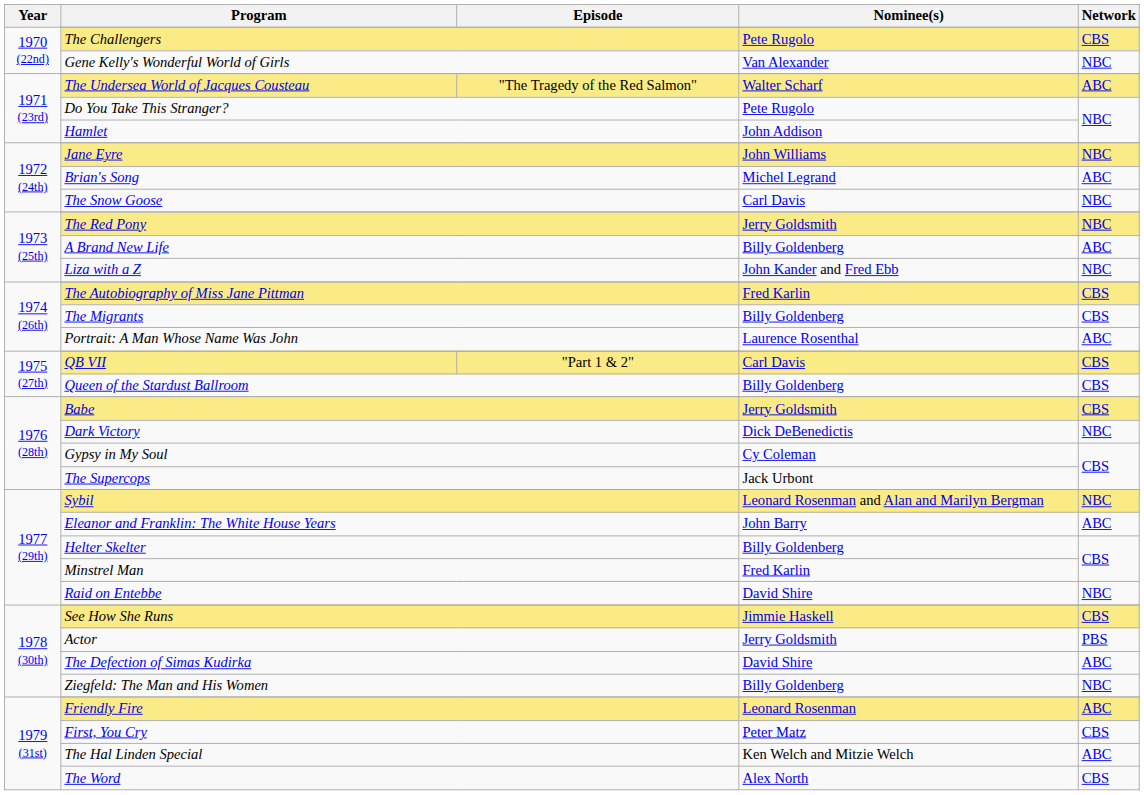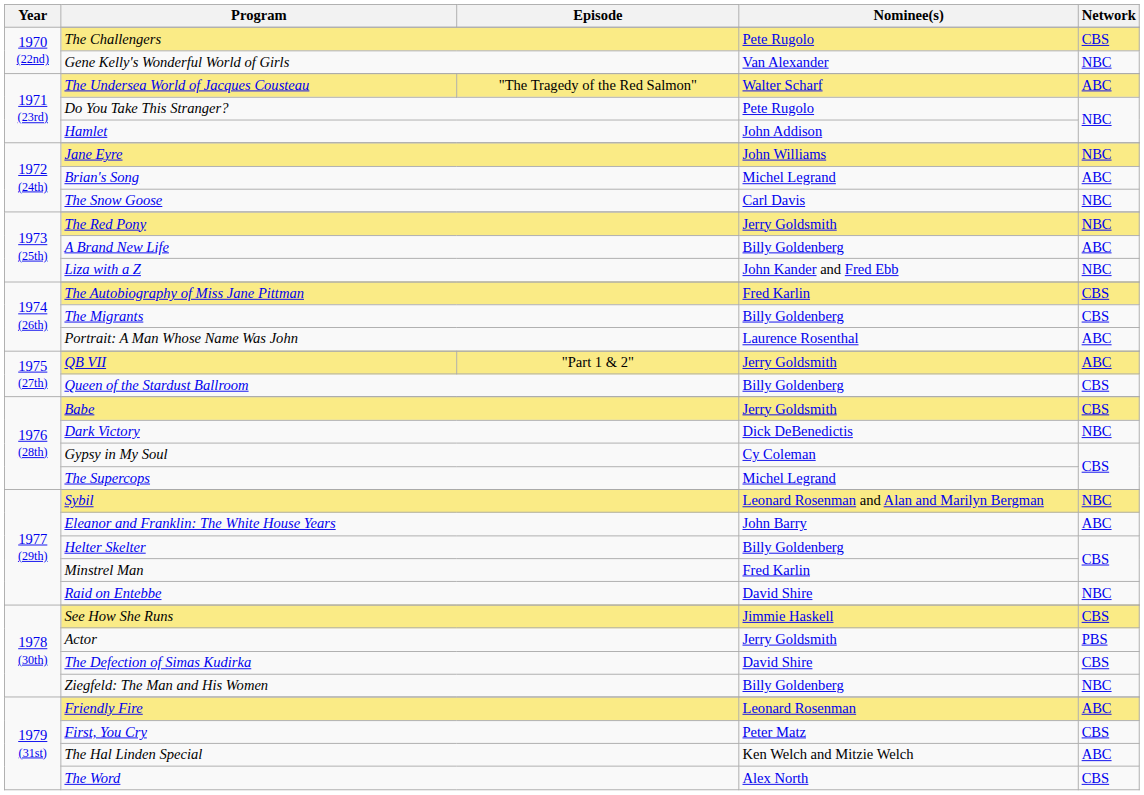(774, 362) Carl Davis -> (790, 362) Jerry Goldsmith
(1095, 362) CBS -> (1097, 362) ABC
(778, 477) Jack Urbont -> (789, 477) Michel Legrand
(1097, 662) ABC -> (1095, 662) CBS
